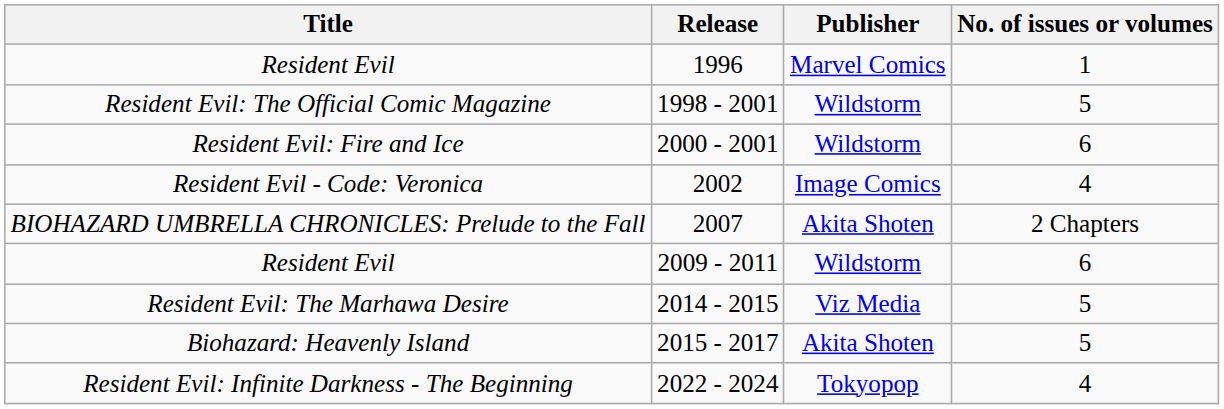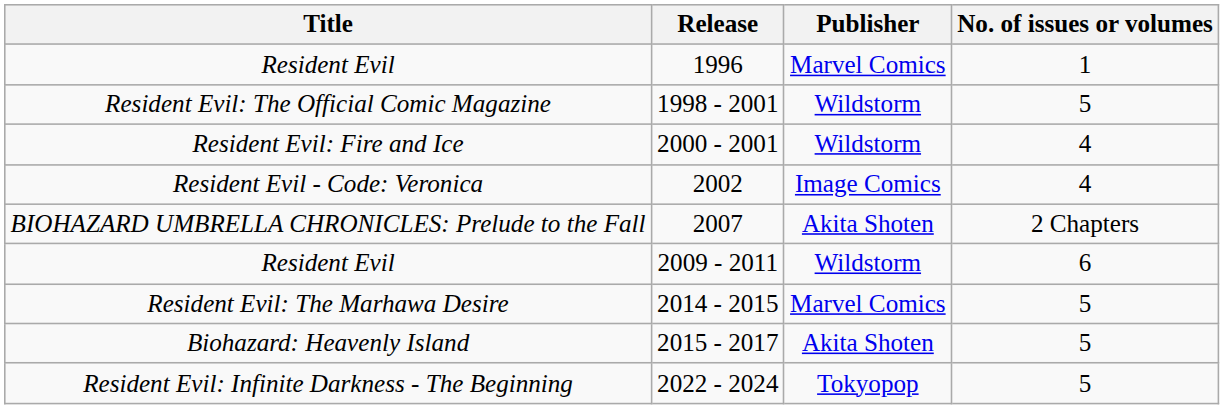(1085, 143) 6 -> (1085, 143) 4
(868, 303) Viz Media -> (868, 303) Marvel Comics
(1085, 382) 4 -> (1085, 382) 5
